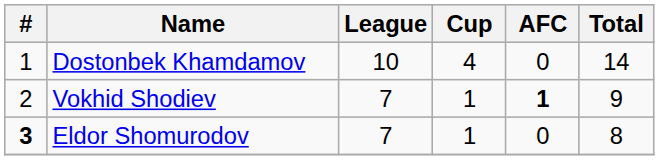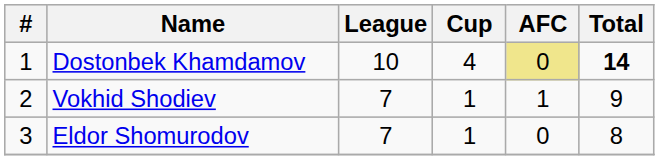(543, 61) no background -> (543, 61) khaki background
(616, 61) normal -> (616, 61) bold
(543, 99) bold -> (543, 99) normal
(26, 136) bold -> (26, 136) normal
